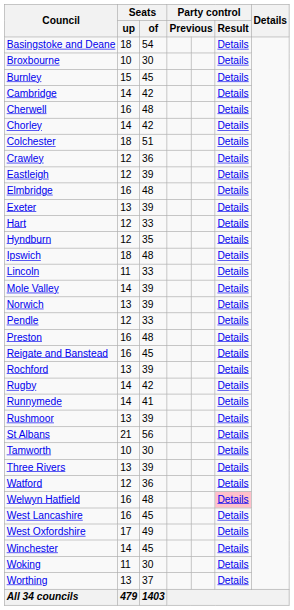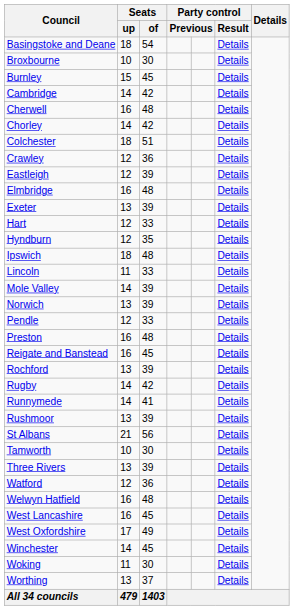(233, 499) pink background -> (233, 499) no background
